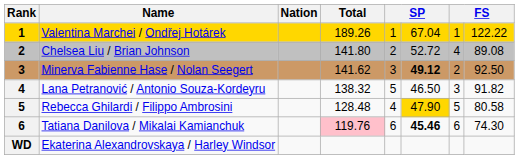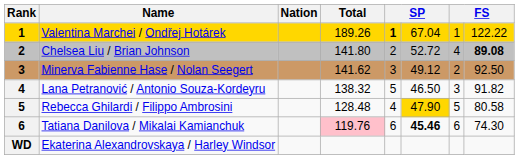(393, 32) normal -> (393, 32) bold
(489, 51) normal -> (489, 51) bold
(425, 70) bold -> (425, 70) normal
